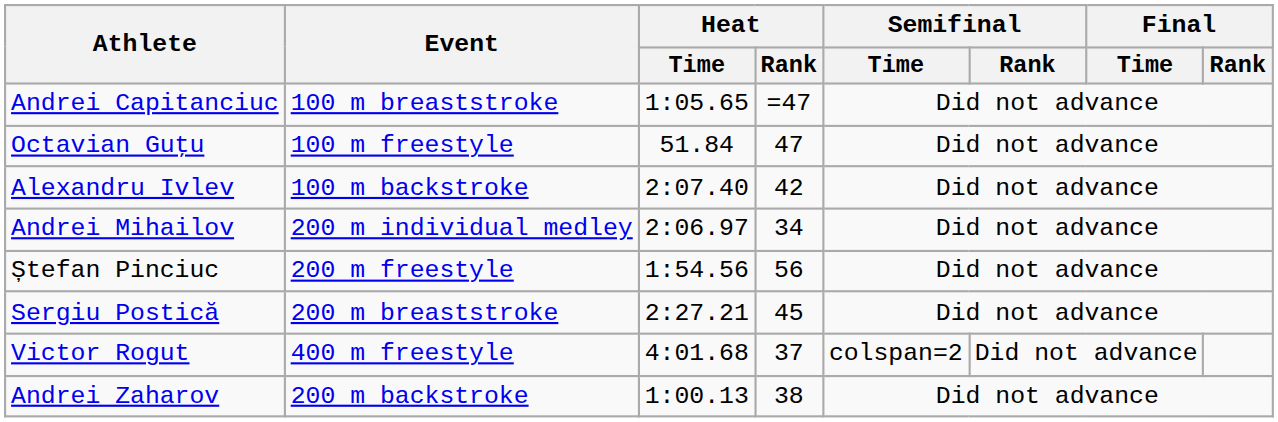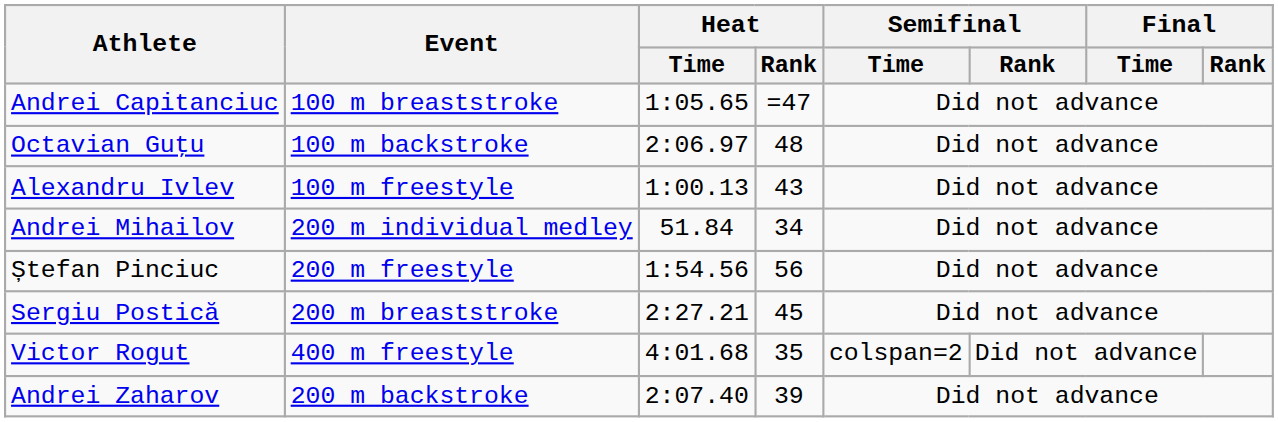(402, 146) 100 m freestyle -> (410, 146) 100 m backstroke
(697, 146) 51.84 -> (697, 146) 2:06.97
(789, 146) 47 -> (789, 146) 48
(410, 188) 100 m backstroke -> (402, 188) 100 m freestyle
(697, 188) 2:07.40 -> (697, 188) 1:00.13
(789, 188) 42 -> (789, 188) 43
(697, 229) 2:06.97 -> (697, 229) 51.84
(789, 354) 37 -> (789, 354) 35
(697, 396) 1:00.13 -> (697, 396) 2:07.40
(789, 396) 38 -> (789, 396) 39
